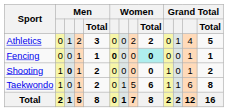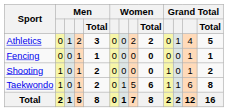(114, 56) bold -> (114, 56) normal
(151, 56) paleturquoise background -> (151, 56) no background
(70, 71) bold -> (70, 71) normal
